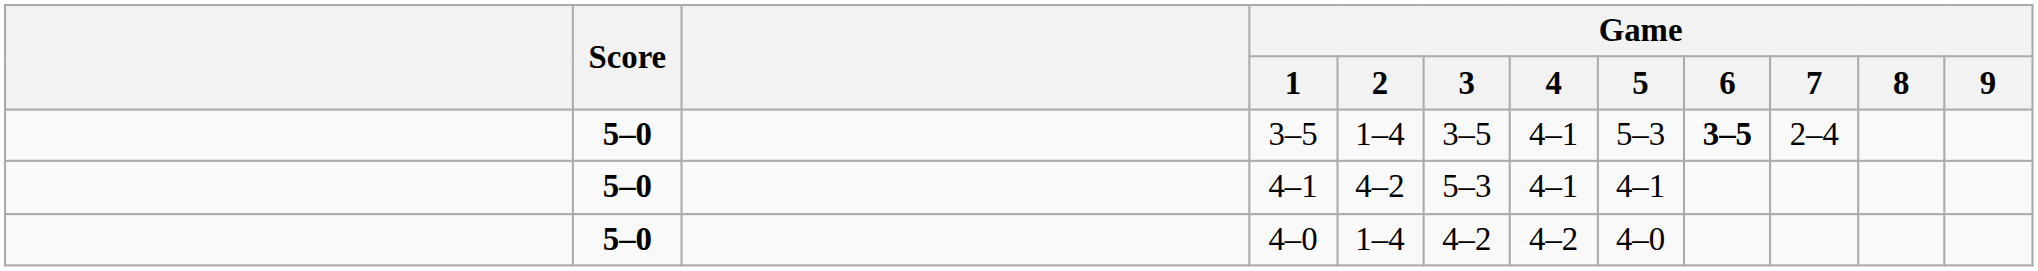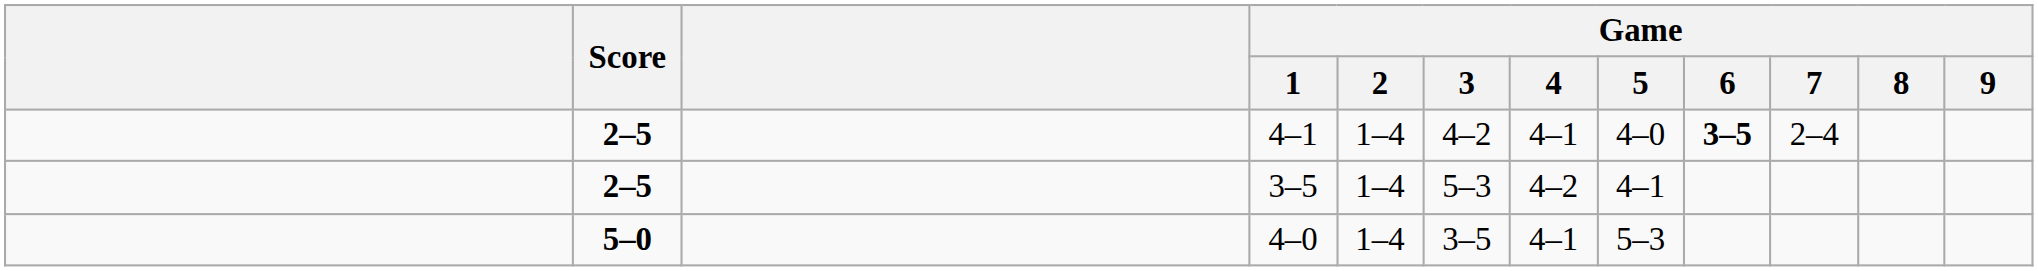(627, 134) 5–0 -> (627, 134) 2–5
(1293, 134) 3–5 -> (1293, 134) 4–1
(1467, 134) 3–5 -> (1467, 134) 4–2
(1641, 134) 5–3 -> (1641, 134) 4–0
(627, 186) 5–0 -> (627, 186) 2–5
(1293, 186) 4–1 -> (1293, 186) 3–5
(1380, 186) 4–2 -> (1380, 186) 1–4
(1554, 186) 4–1 -> (1554, 186) 4–2
(1467, 238) 4–2 -> (1467, 238) 3–5
(1554, 238) 4–2 -> (1554, 238) 4–1
(1641, 238) 4–0 -> (1641, 238) 5–3
